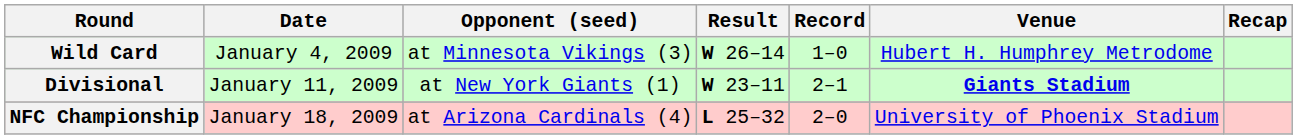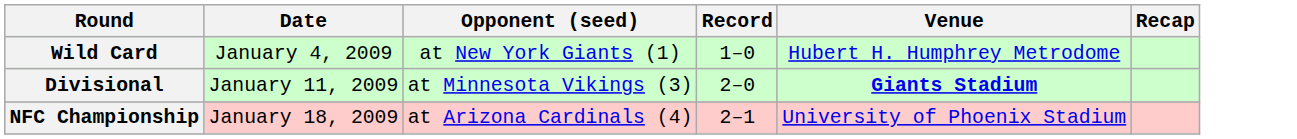- column: (743, 21)
(550, 53) at Minnesota Vikings (3) -> (550, 53) at New York Giants (1)
(550, 85) at New York Giants (1) -> (550, 85) at Minnesota Vikings (3)
(830, 85) 2–1 -> (737, 85) 2–0
(830, 117) 2–0 -> (737, 117) 2–1
